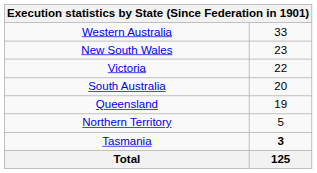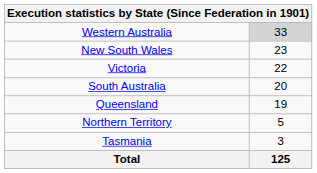(281, 31) no background -> (281, 31) lightgrey background
(281, 141) bold -> (281, 141) normal
